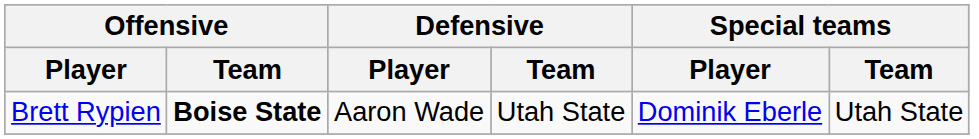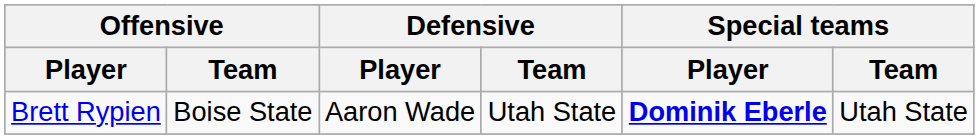(247, 112) bold -> (243, 112) normal
(730, 112) normal -> (728, 112) bold
